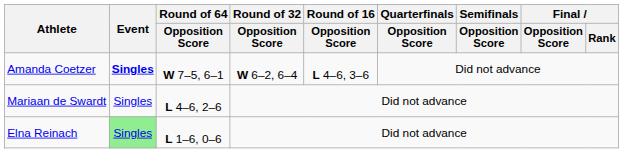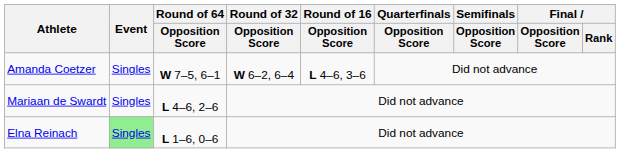(133, 69) bold -> (131, 69) normal
